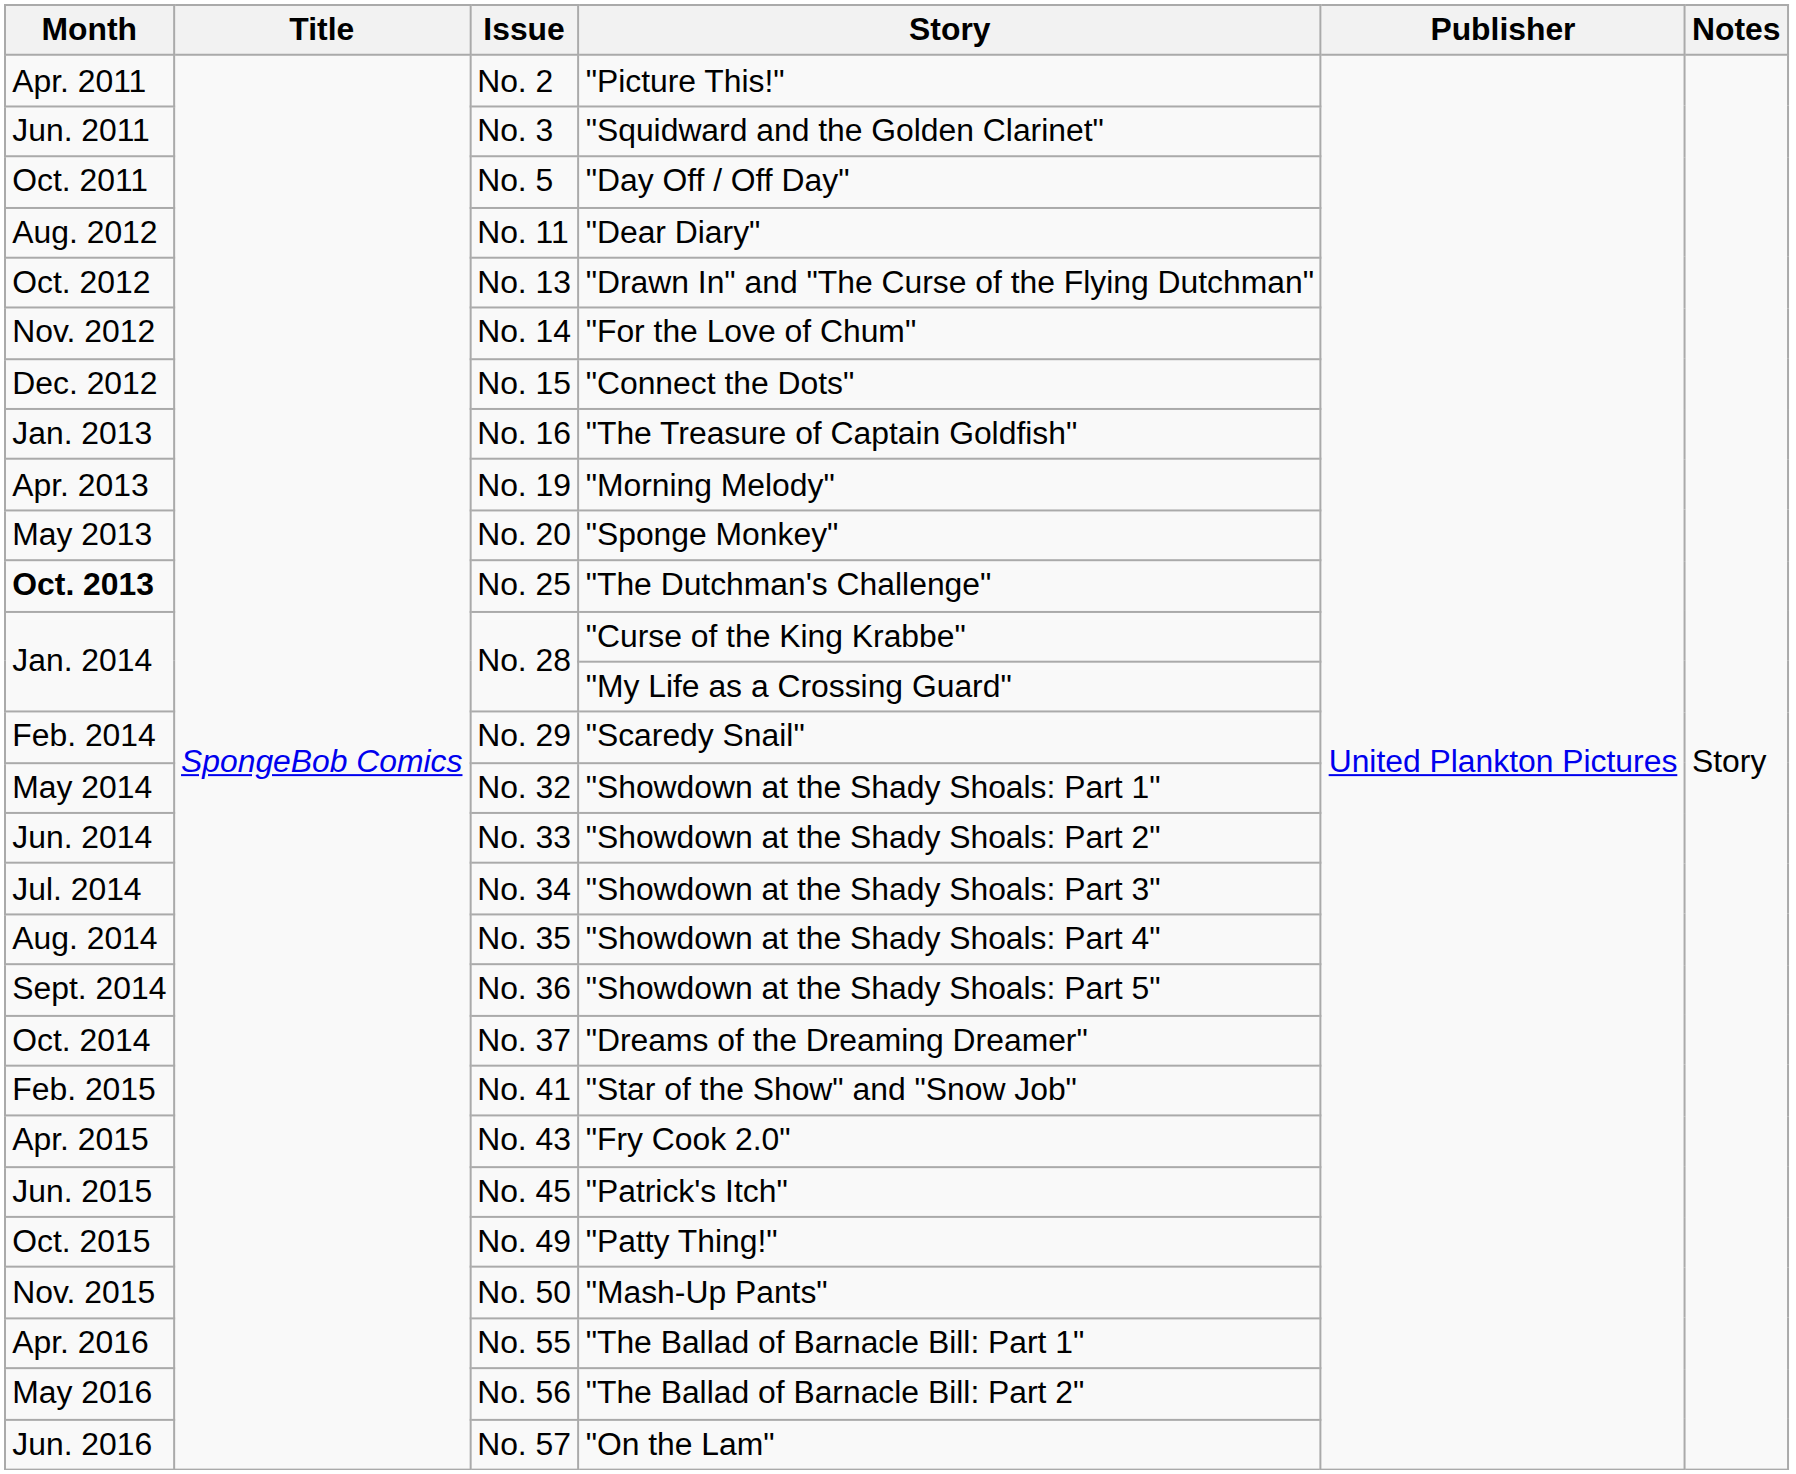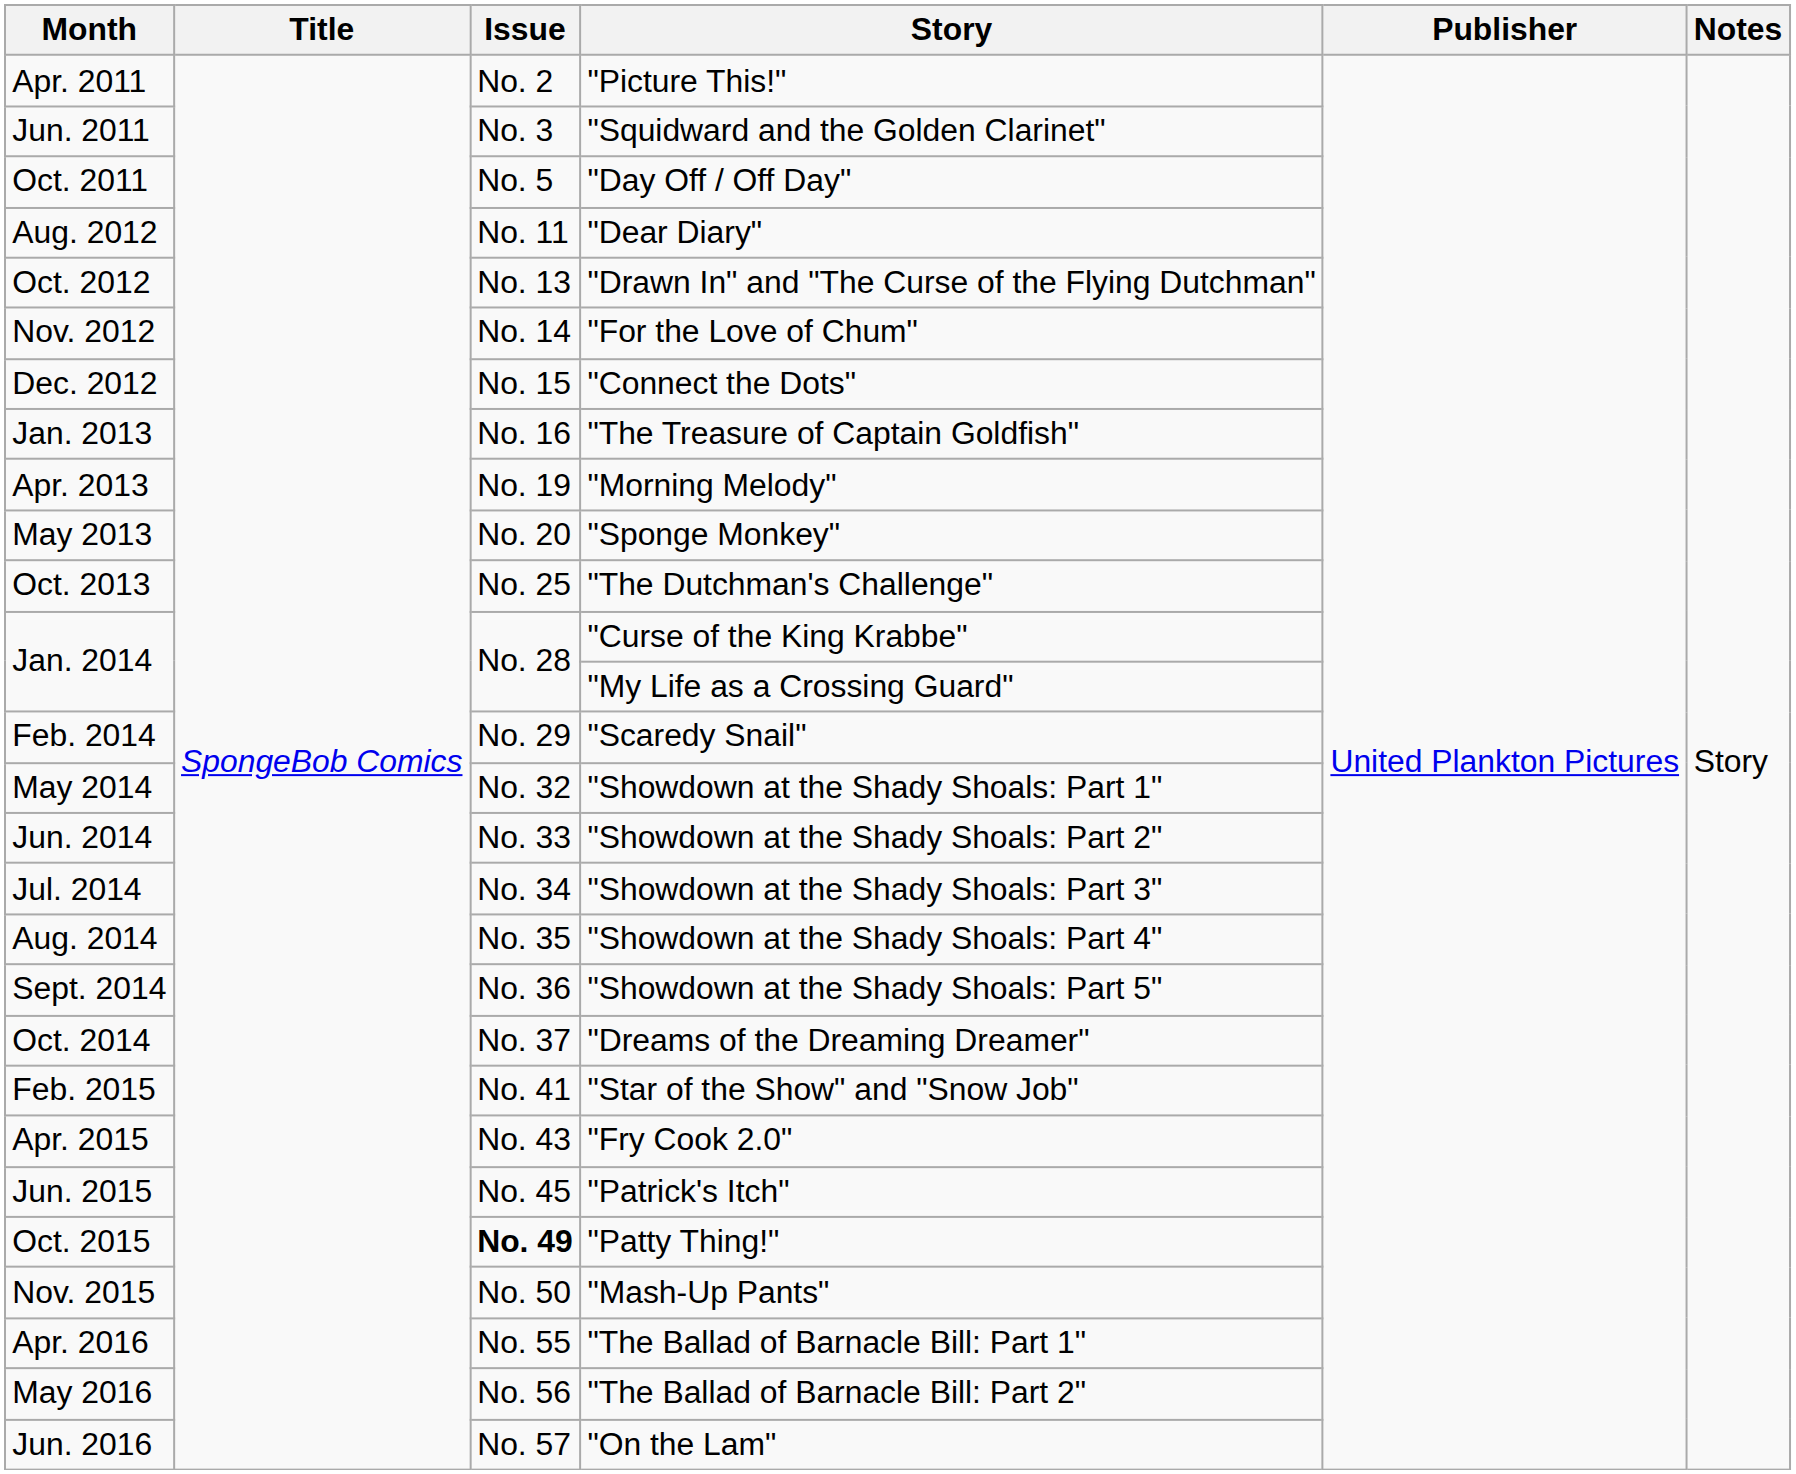(83, 585) bold -> (81, 585) normal
(524, 1241) normal -> (525, 1241) bold
